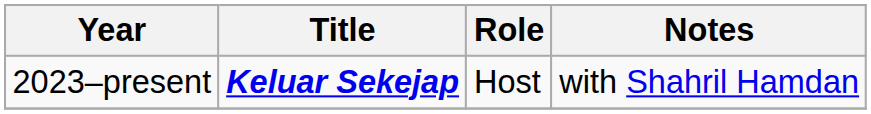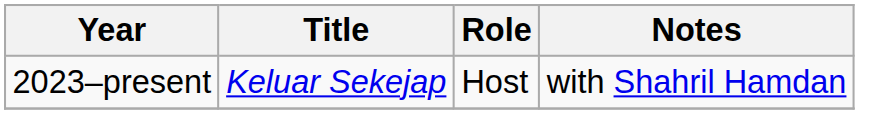(343, 81) bold -> (336, 81) normal
